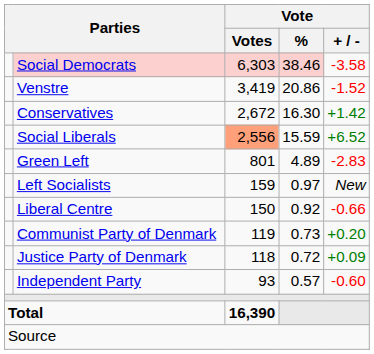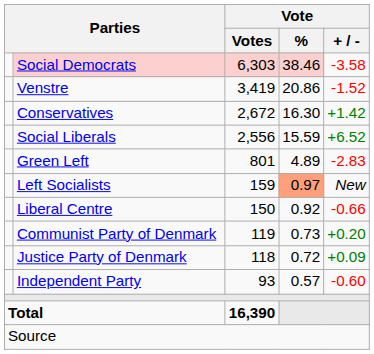(256, 137) lightsalmon background -> (256, 137) no background
(305, 185) no background -> (305, 185) lightsalmon background
